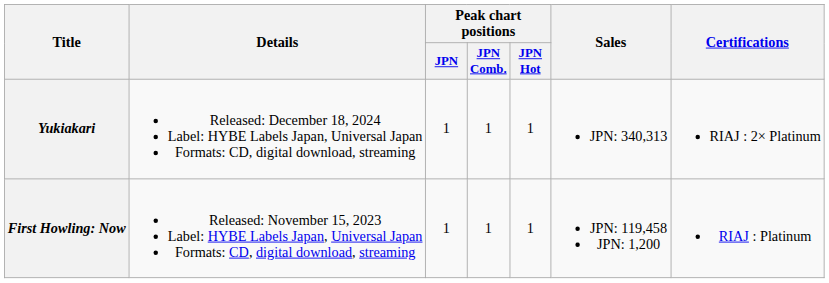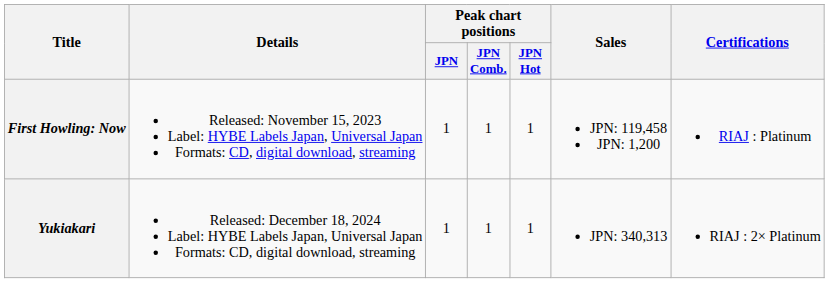rows swapped: (67, 228) <-> (67, 128)
